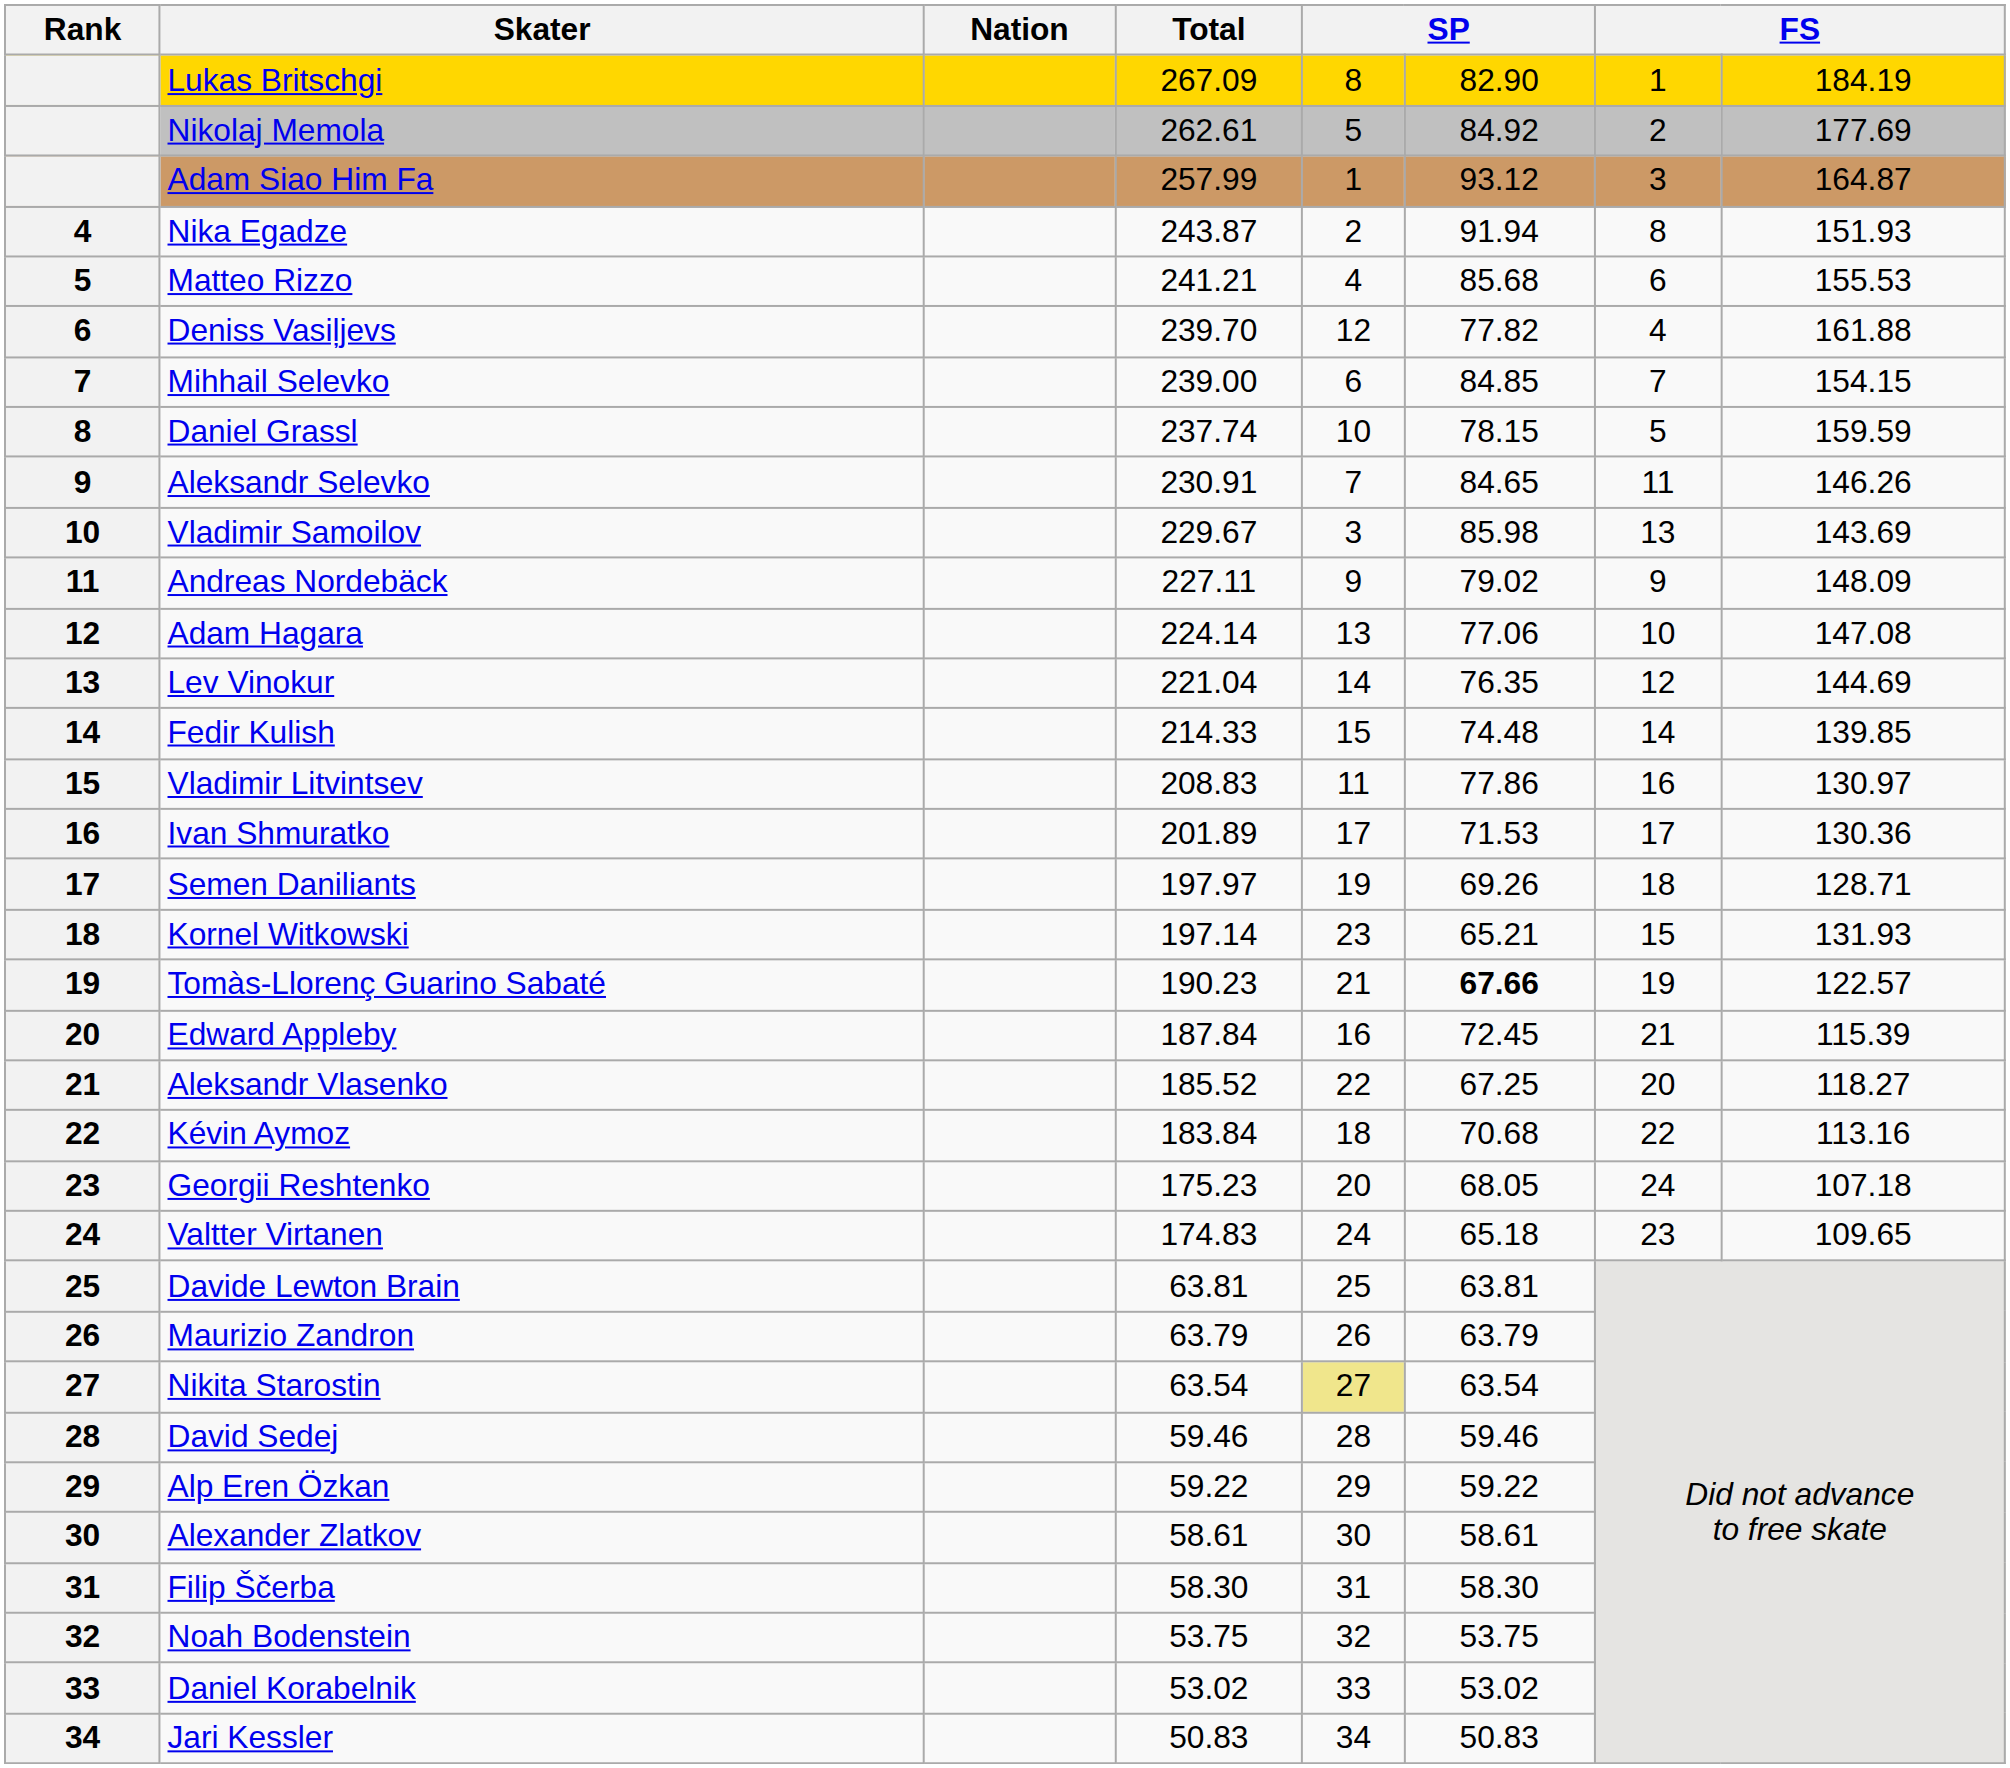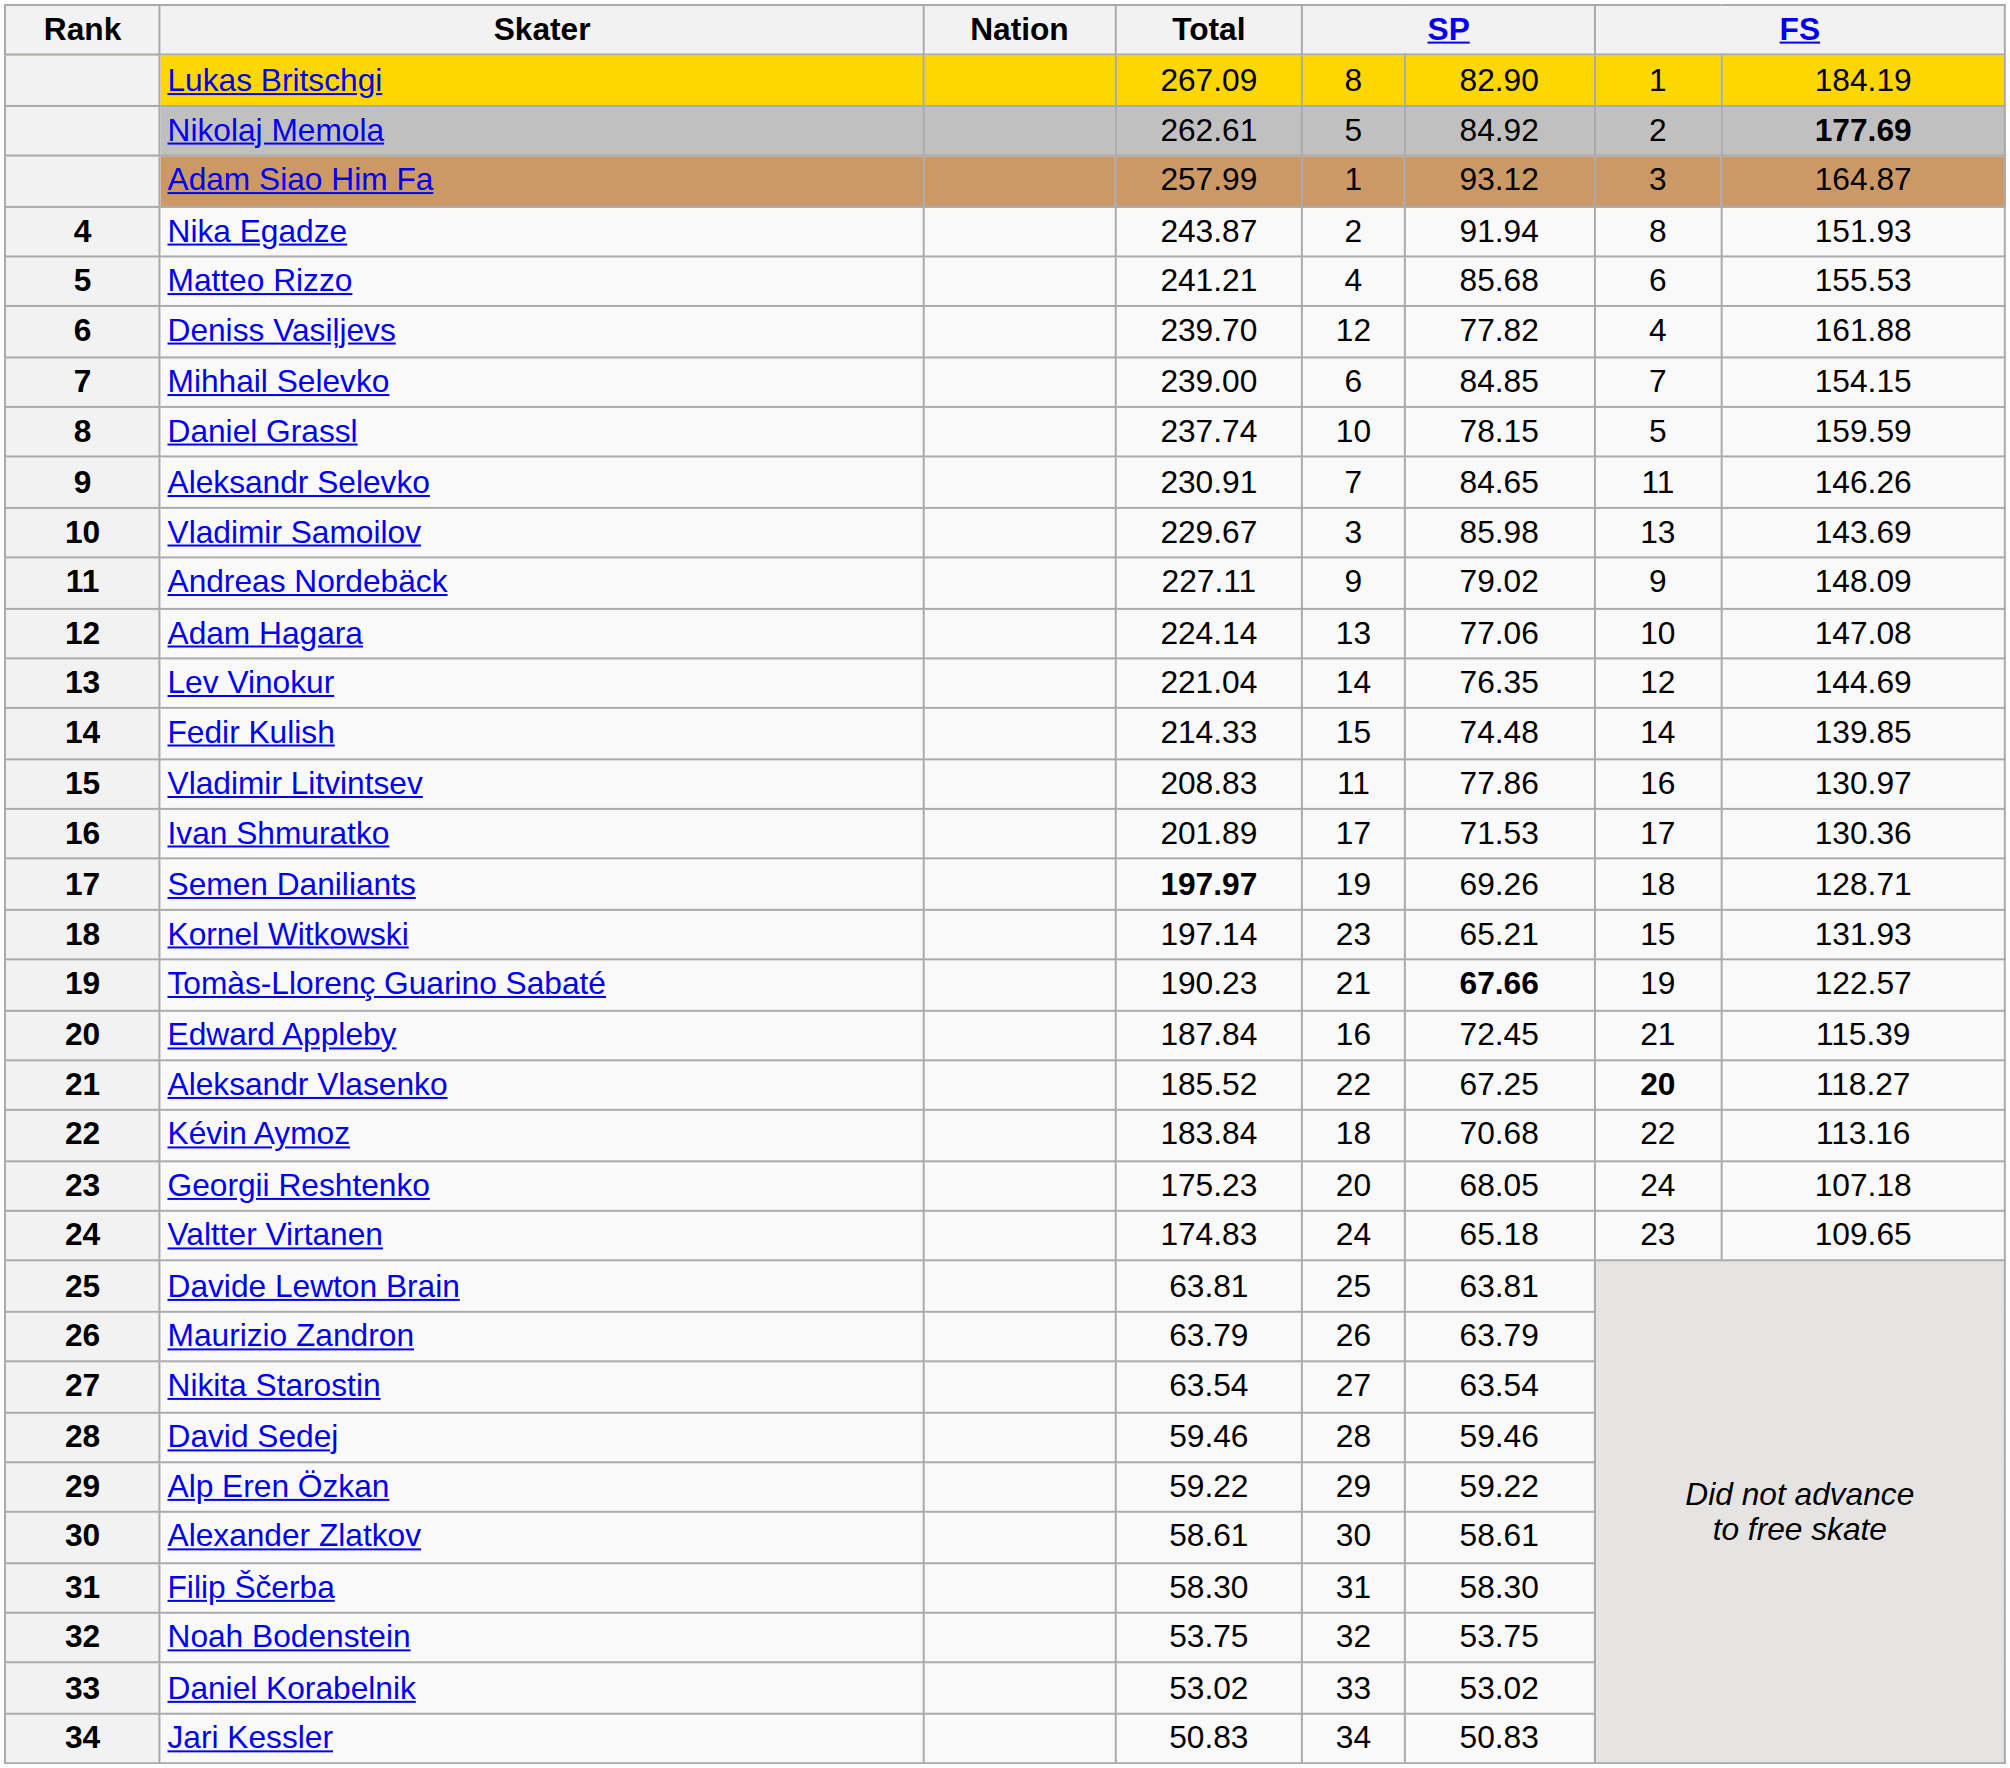(1863, 130) normal -> (1863, 130) bold
(1209, 883) normal -> (1209, 883) bold
(1658, 1084) normal -> (1658, 1084) bold
(1353, 1386) khaki background -> (1353, 1386) no background
